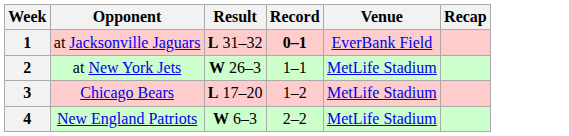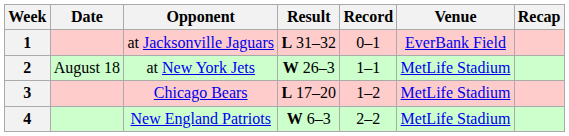+ column: (87, 17)
(295, 42) bold -> (368, 42) normal
